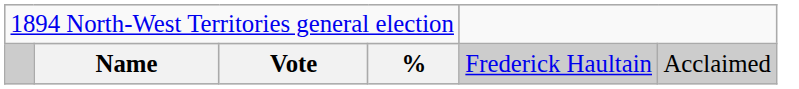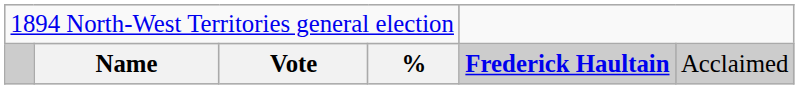(559, 63) normal -> (567, 63) bold
